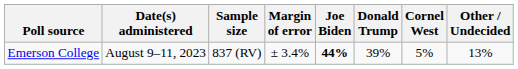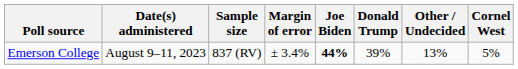columns swapped: (424, 23) <-> (480, 23)
